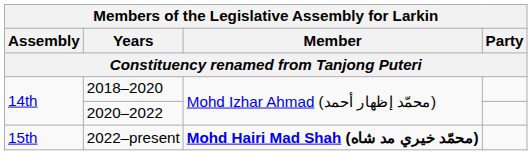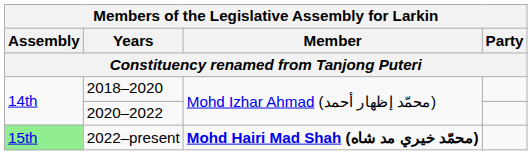(23, 137) no background -> (23, 137) lightgreen background
